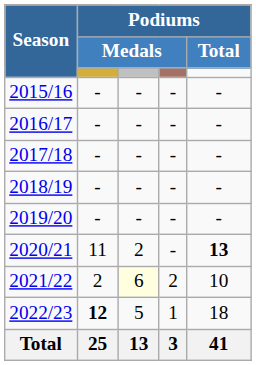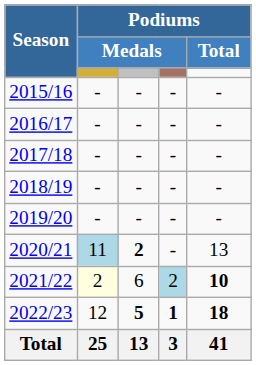(98, 249) no background -> (98, 249) lightblue background
(139, 249) normal -> (139, 249) bold
(219, 249) bold -> (219, 249) normal
(98, 281) no background -> (98, 281) lightyellow background
(139, 281) lightyellow background -> (139, 281) no background
(173, 281) no background -> (173, 281) lightblue background
(219, 281) normal -> (219, 281) bold
(98, 312) bold -> (98, 312) normal
(139, 312) normal -> (139, 312) bold
(173, 312) normal -> (173, 312) bold
(219, 312) normal -> (219, 312) bold
